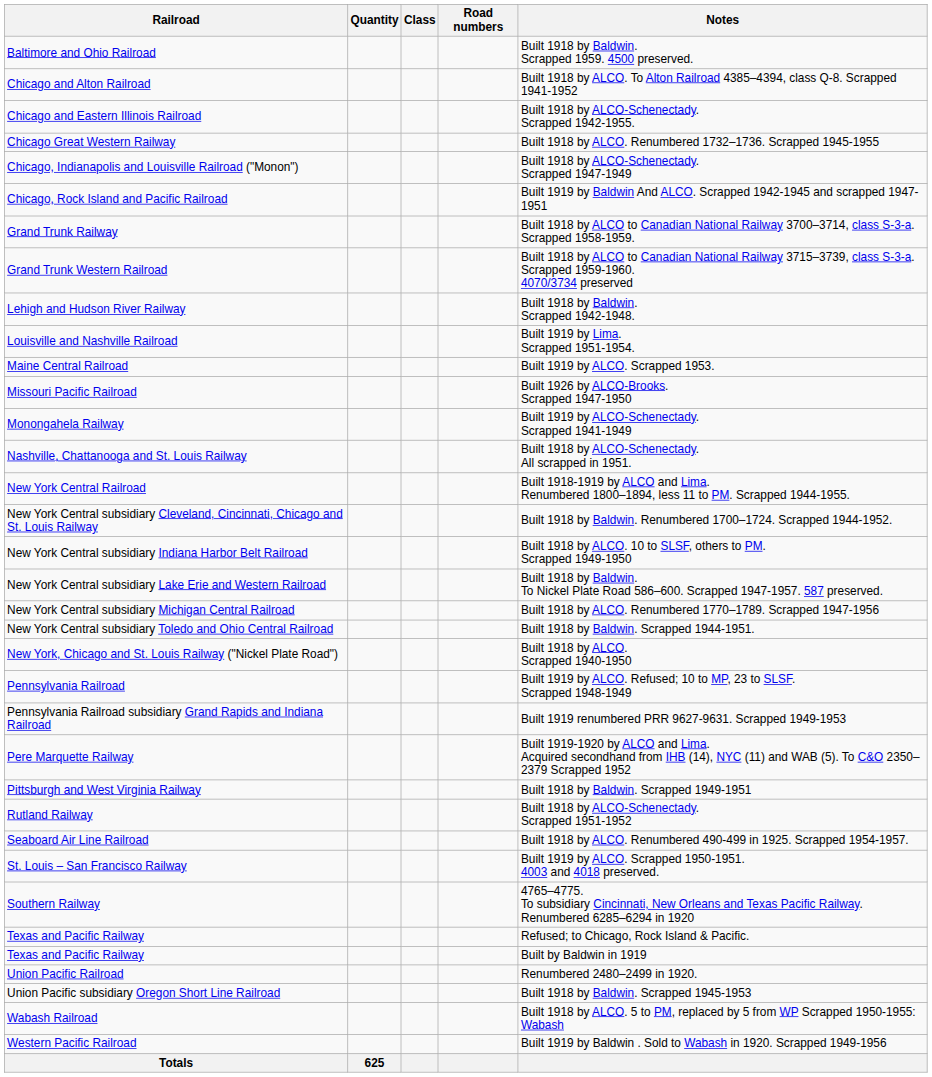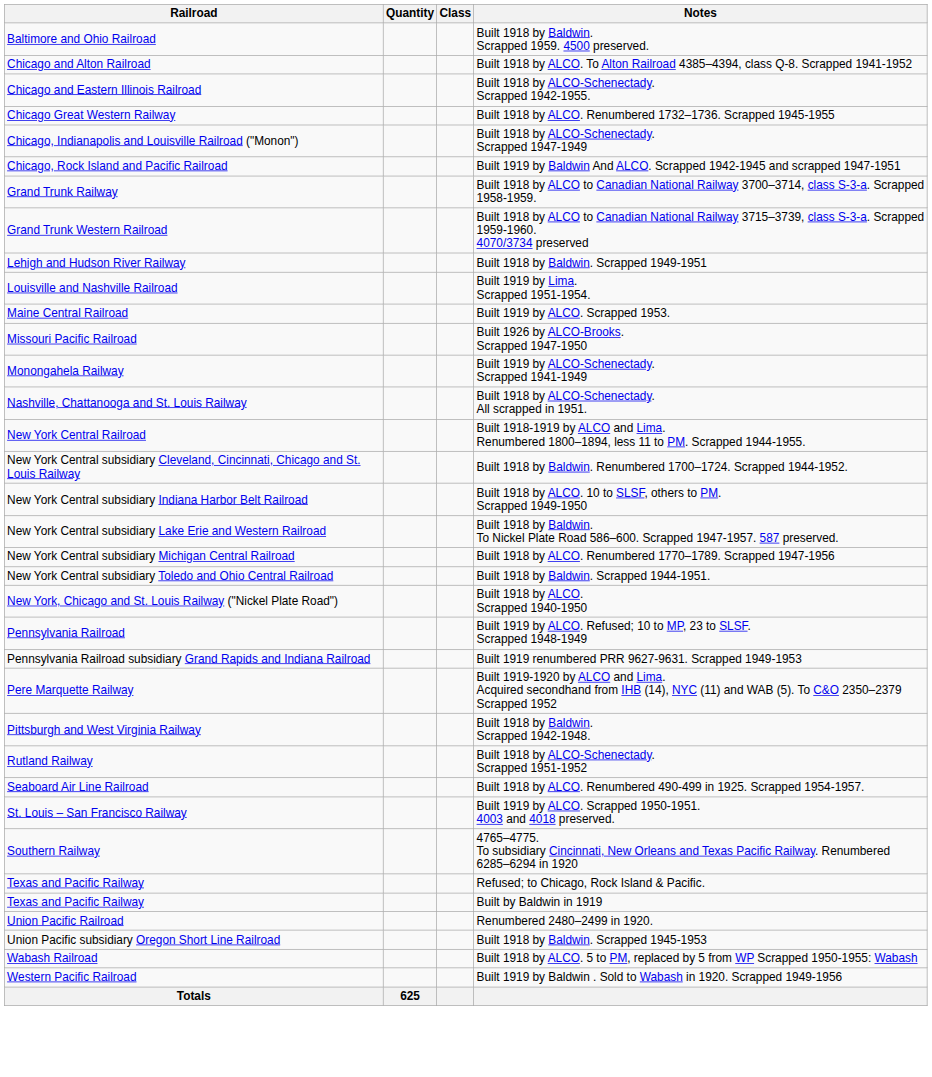- column: (478, 20)
(579, 309) Built 1918 by Baldwin. Scrapped 1942-1948. -> (592, 262) Built 1918 by Baldwin. Scrapped 1949-1951
(636, 789) Built 1918 by Baldwin. Scrapped 1949-1951 -> (535, 729) Built 1918 by Baldwin. Scrapped 1942-1948.
